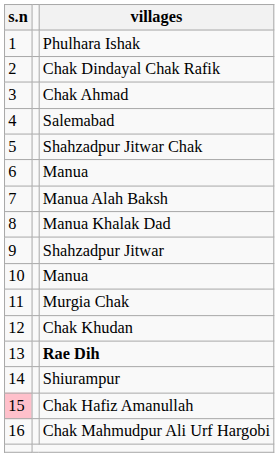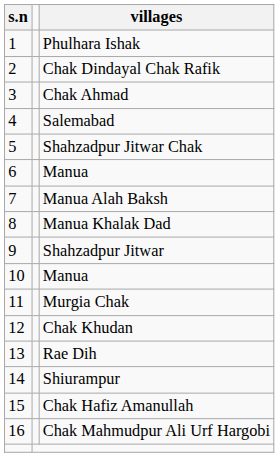(71, 353) bold -> (70, 353) normal
(16, 405) pink background -> (16, 405) no background
